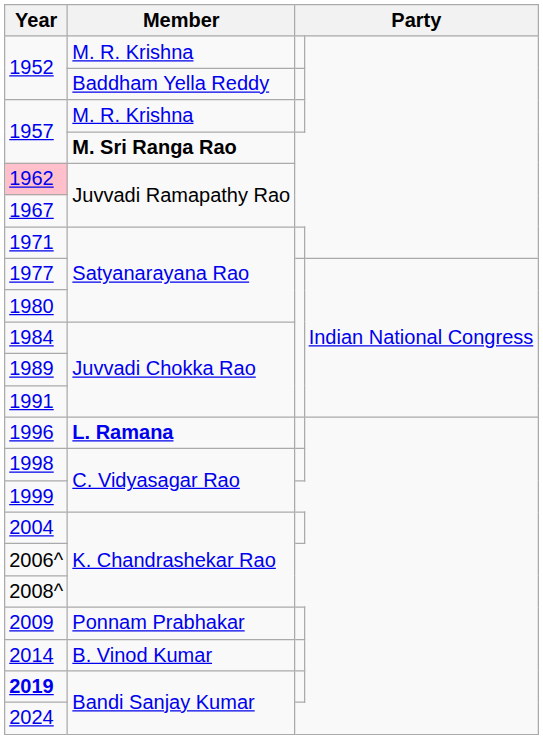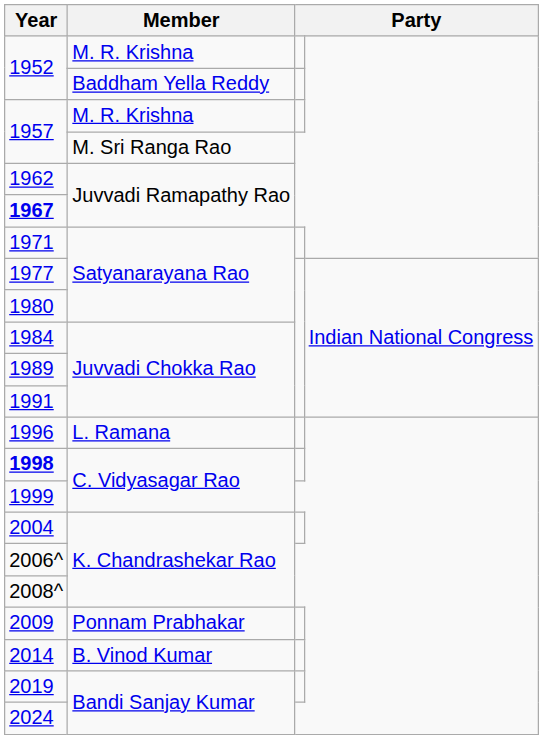(155, 147) bold -> (152, 147) normal
(31, 178) pink background -> (31, 178) no background
(31, 210) normal -> (31, 210) bold
(123, 432) bold -> (121, 432) normal
(31, 464) normal -> (31, 464) bold
(31, 686) bold -> (31, 686) normal
